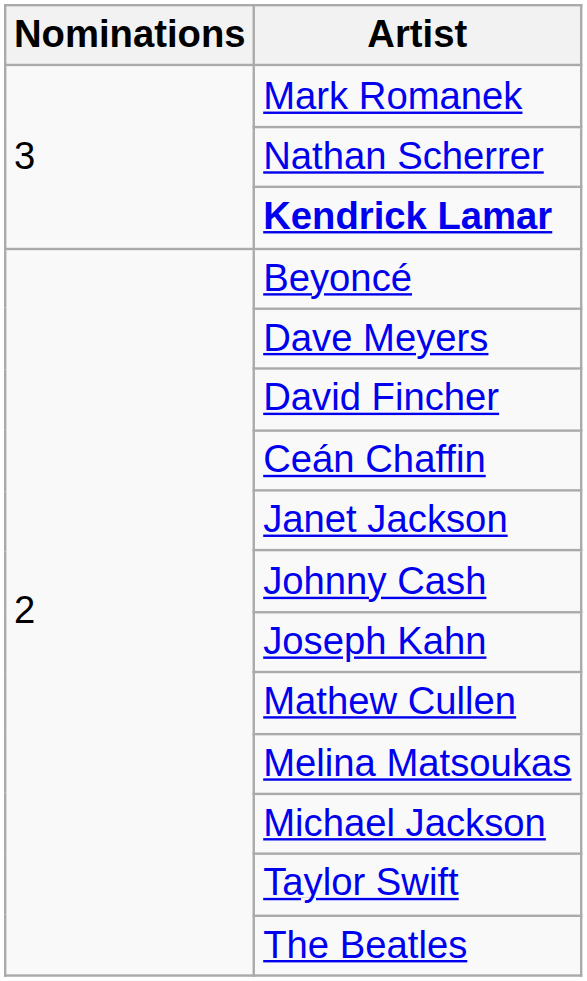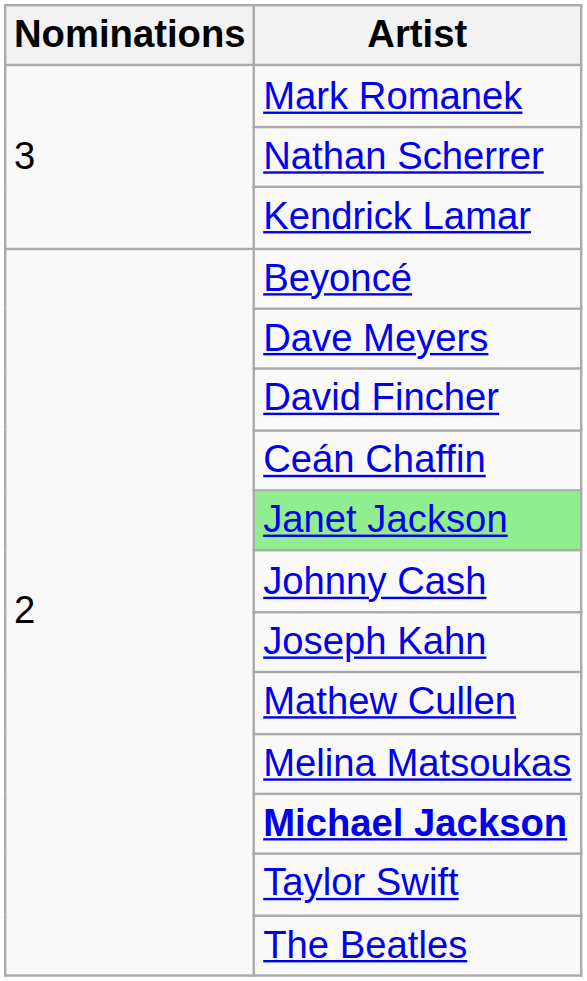(408, 216) bold -> (397, 216) normal
(385, 519) no background -> (385, 519) lightgreen background
(405, 823) normal -> (415, 823) bold
